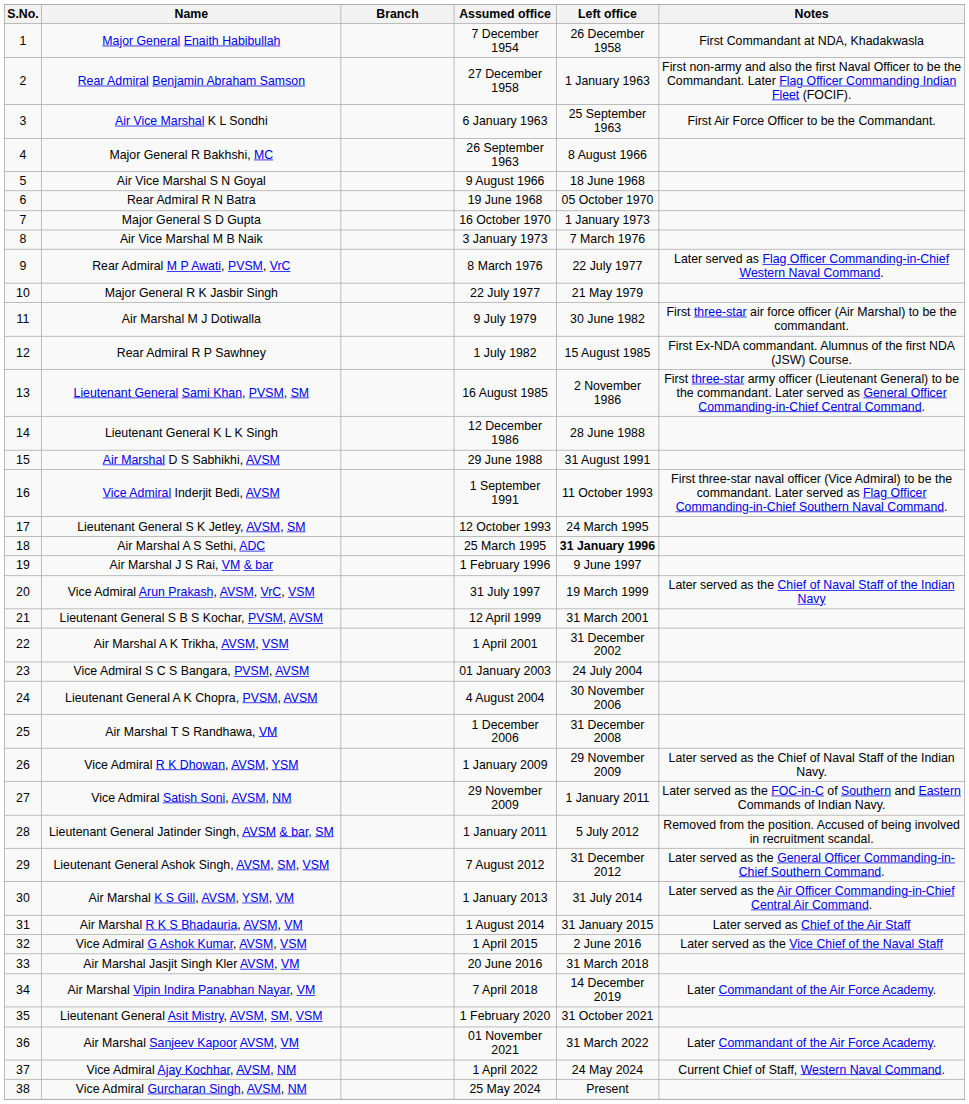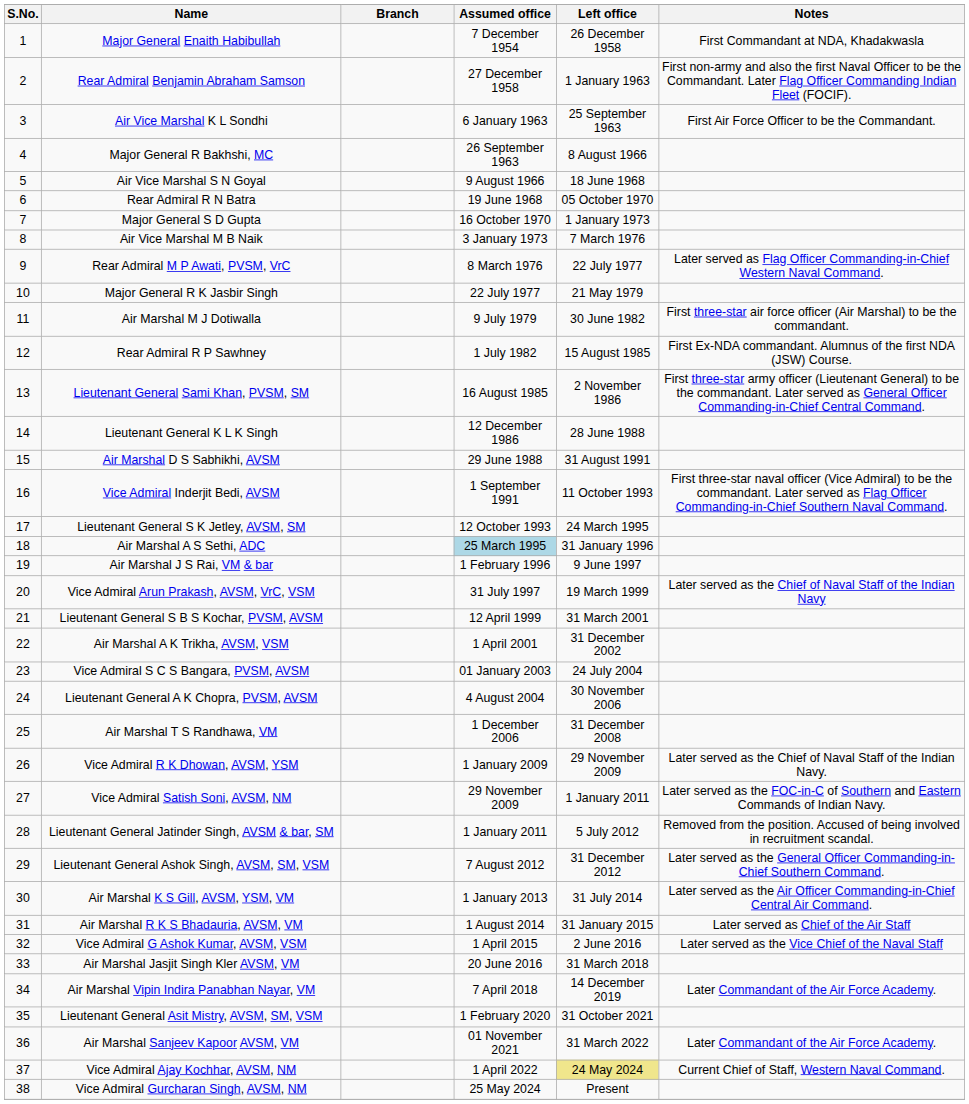(505, 546) no background -> (505, 546) lightblue background
(607, 546) bold -> (607, 546) normal
(607, 1069) no background -> (607, 1069) khaki background
